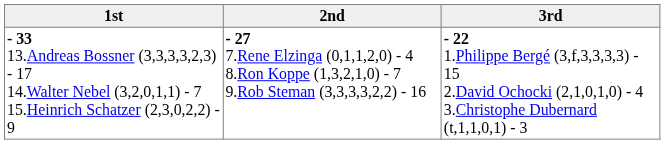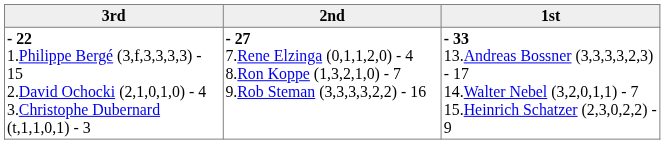columns swapped: (114, 15) <-> (551, 15)
